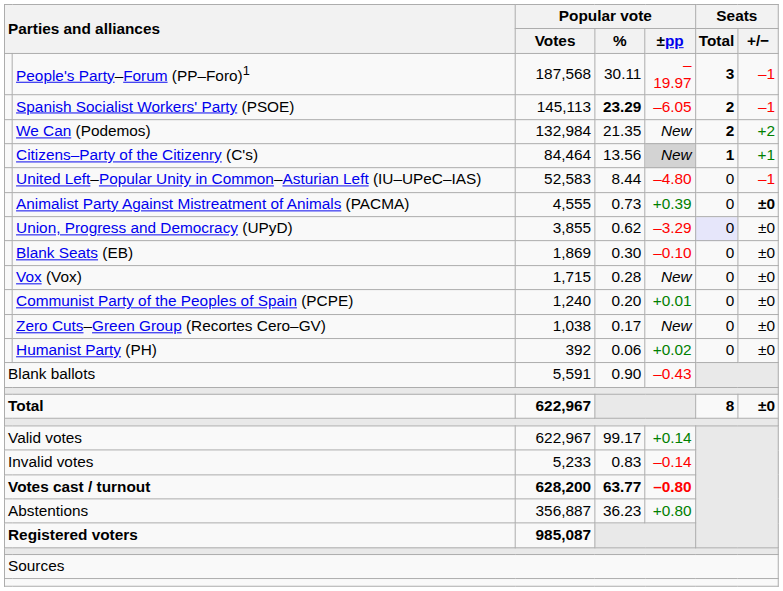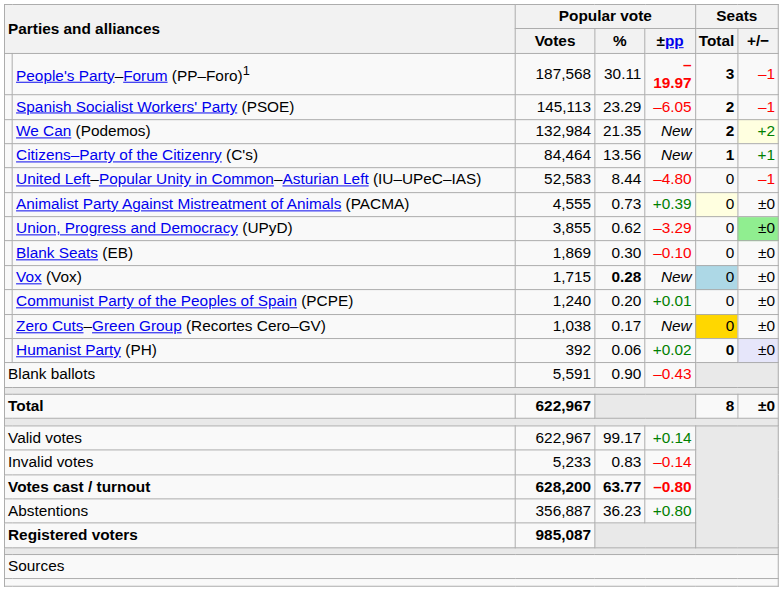(672, 74) normal -> (672, 74) bold
(622, 107) bold -> (622, 107) normal
(766, 131) no background -> (766, 131) lightyellow background
(676, 155) lightgrey background -> (676, 155) no background
(730, 204) no background -> (730, 204) lightyellow background
(766, 204) bold -> (766, 204) normal
(730, 228) lavender background -> (730, 228) no background
(766, 228) no background -> (766, 228) lightgreen background
(626, 277) normal -> (626, 277) bold
(730, 277) no background -> (730, 277) lightblue background
(730, 326) no background -> (730, 326) gold background
(730, 350) normal -> (730, 350) bold
(766, 350) no background -> (766, 350) lavender background
